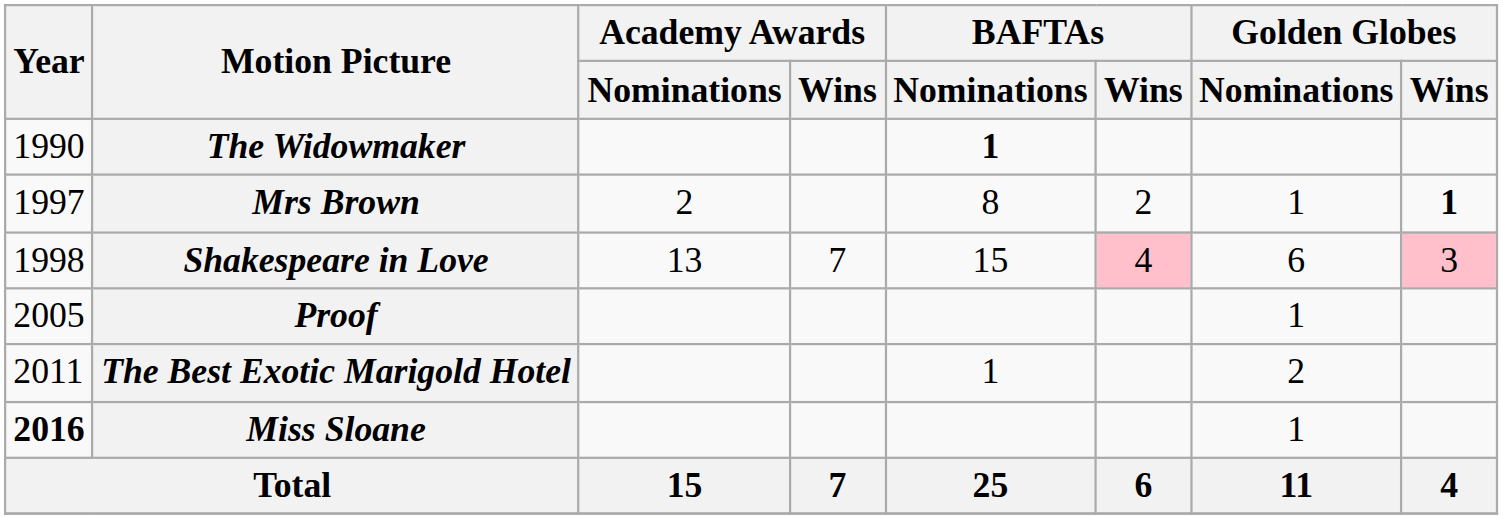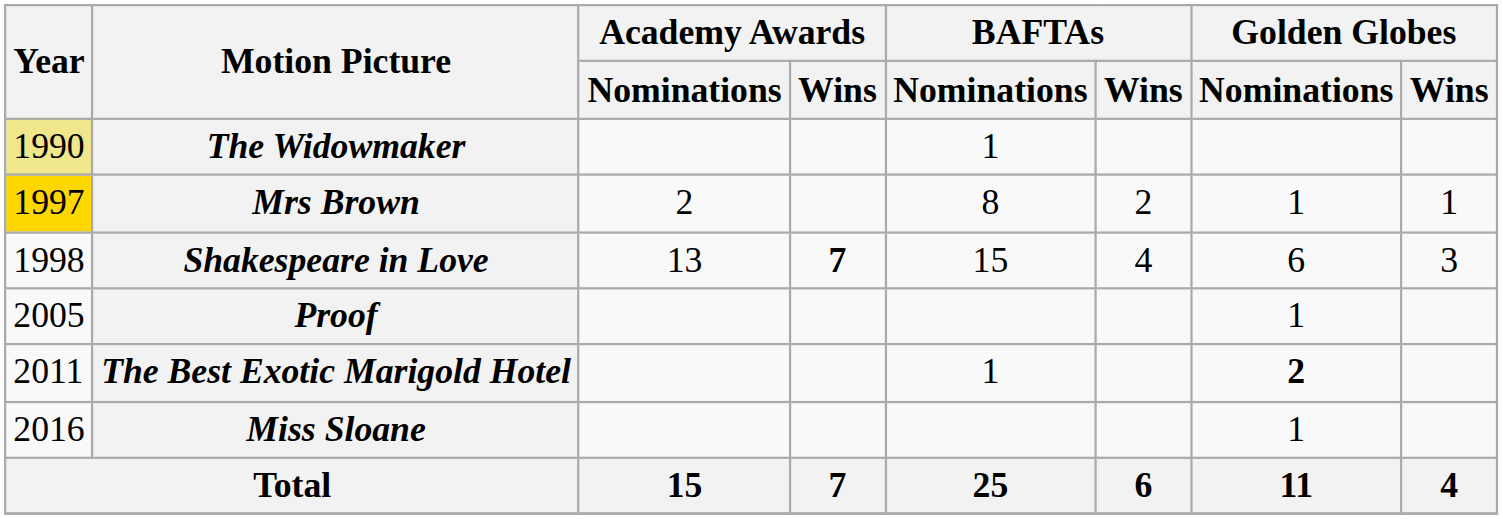(49, 145) no background -> (49, 145) khaki background
(990, 145) bold -> (990, 145) normal
(49, 202) no background -> (49, 202) gold background
(1449, 202) bold -> (1449, 202) normal
(837, 259) normal -> (837, 259) bold
(1143, 259) pink background -> (1143, 259) no background
(1449, 259) pink background -> (1449, 259) no background
(1296, 372) normal -> (1296, 372) bold
(49, 428) bold -> (49, 428) normal
